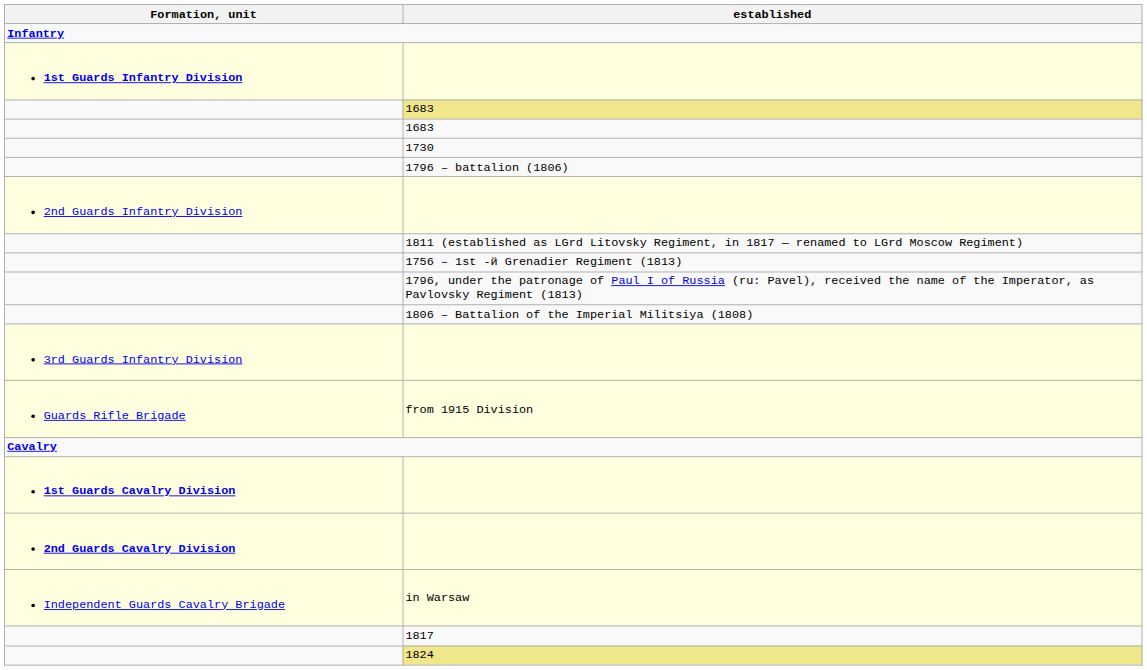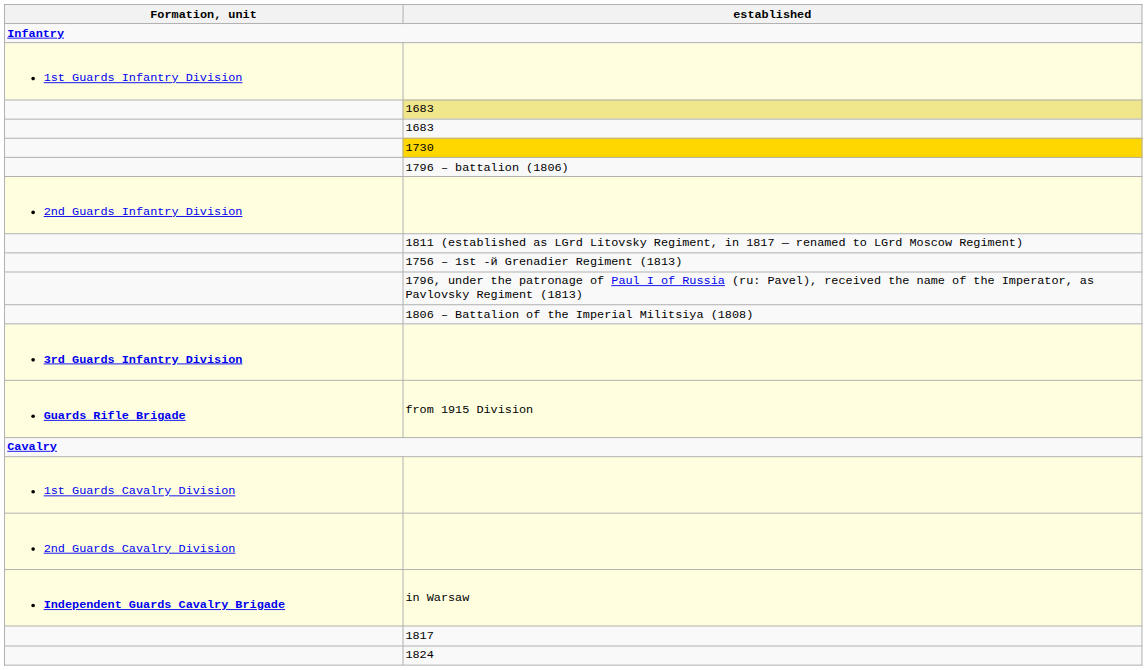(204, 78) bold -> (204, 78) normal
(420, 148) no background -> (420, 148) gold background
(204, 359) normal -> (204, 359) bold
(204, 416) normal -> (204, 416) bold
(204, 492) bold -> (204, 492) normal
(204, 548) bold -> (204, 548) normal
(204, 605) normal -> (204, 605) bold
(420, 655) khaki background -> (420, 655) no background
